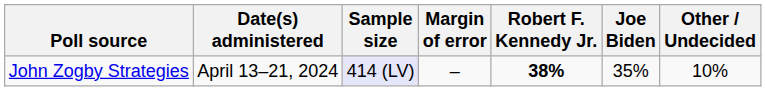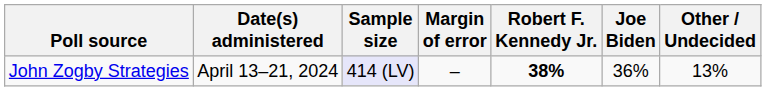(631, 70) 35% -> (631, 70) 36%
(710, 70) 10% -> (710, 70) 13%
